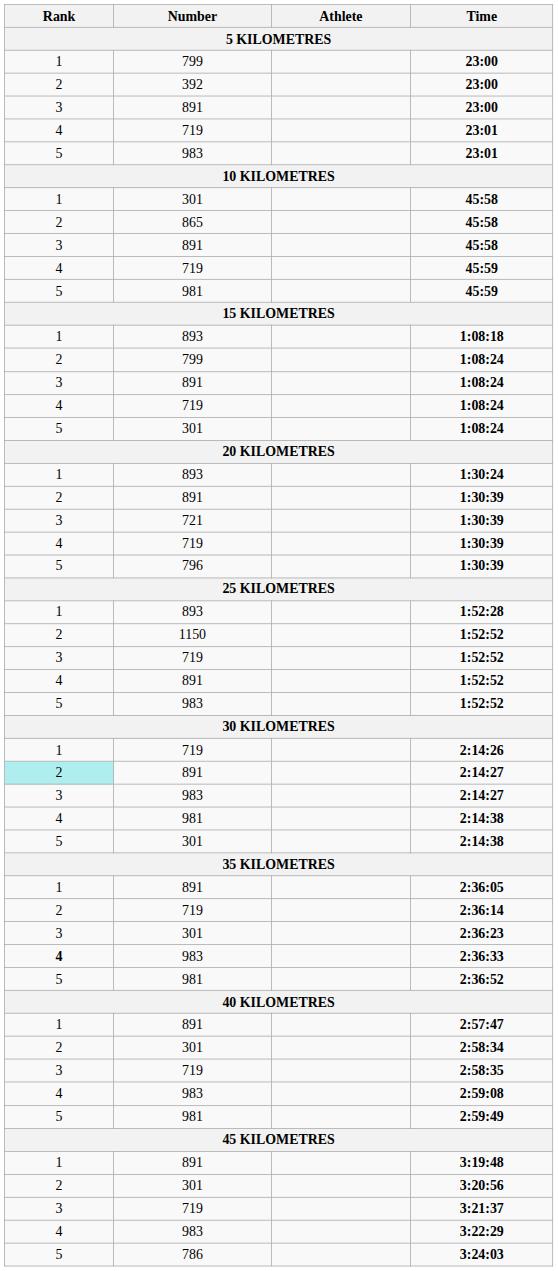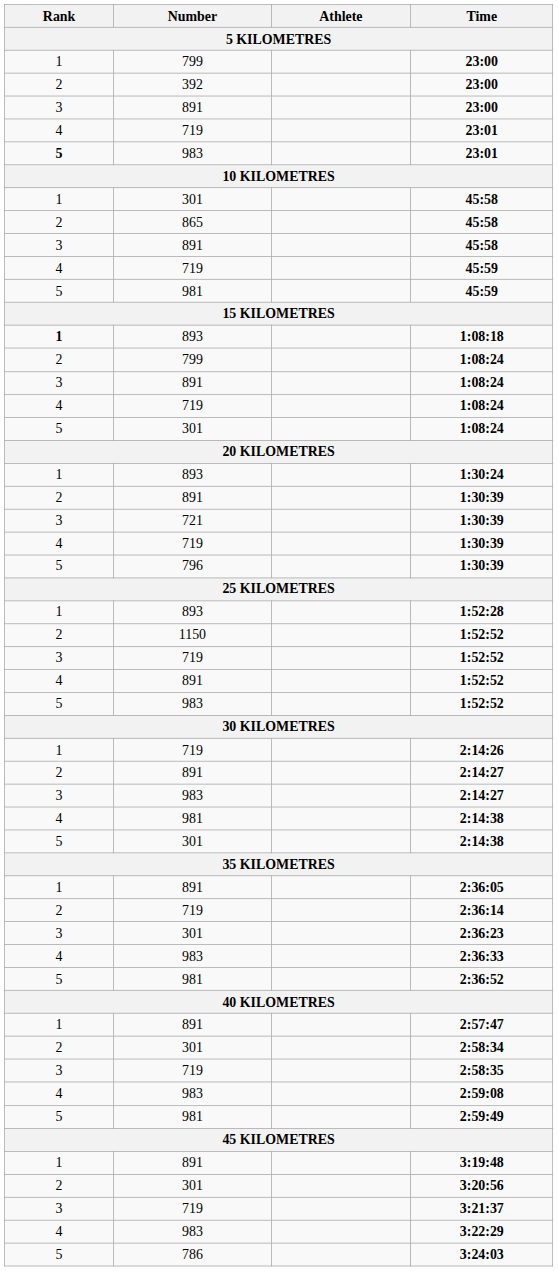(59, 153) normal -> (59, 153) bold
(59, 336) normal -> (59, 336) bold
(59, 772) paleturquoise background -> (59, 772) no background
(59, 955) bold -> (59, 955) normal
